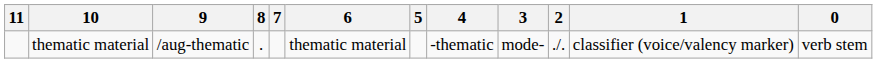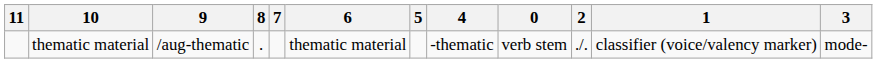columns swapped: (523, 17) <-> (835, 17)
